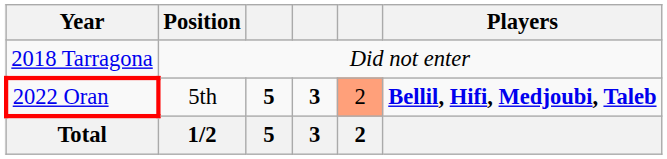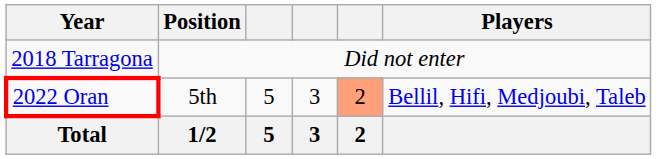(269, 96) bold -> (269, 96) normal
(315, 96) bold -> (315, 96) normal
(522, 96) bold -> (517, 96) normal
